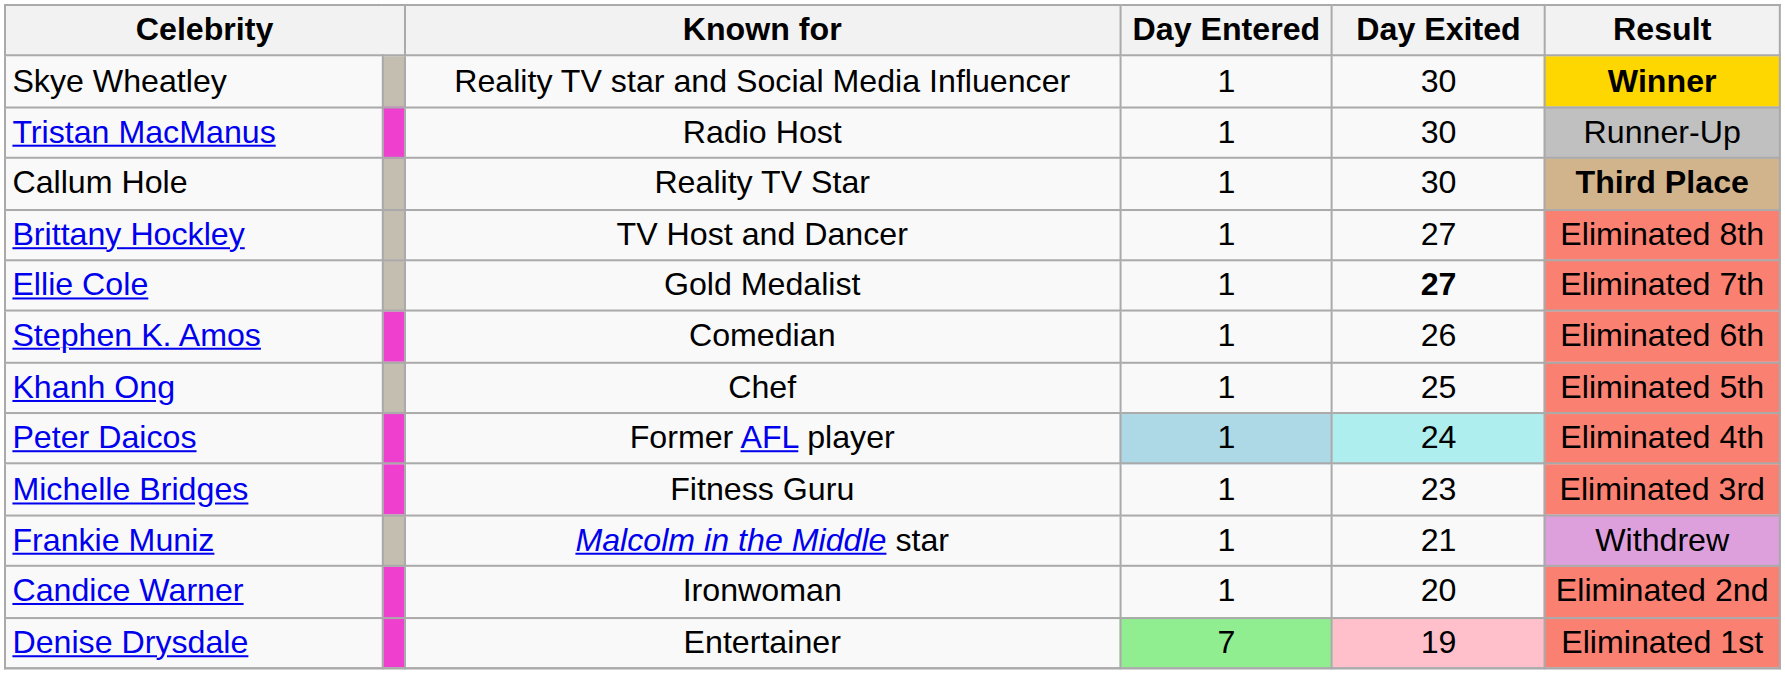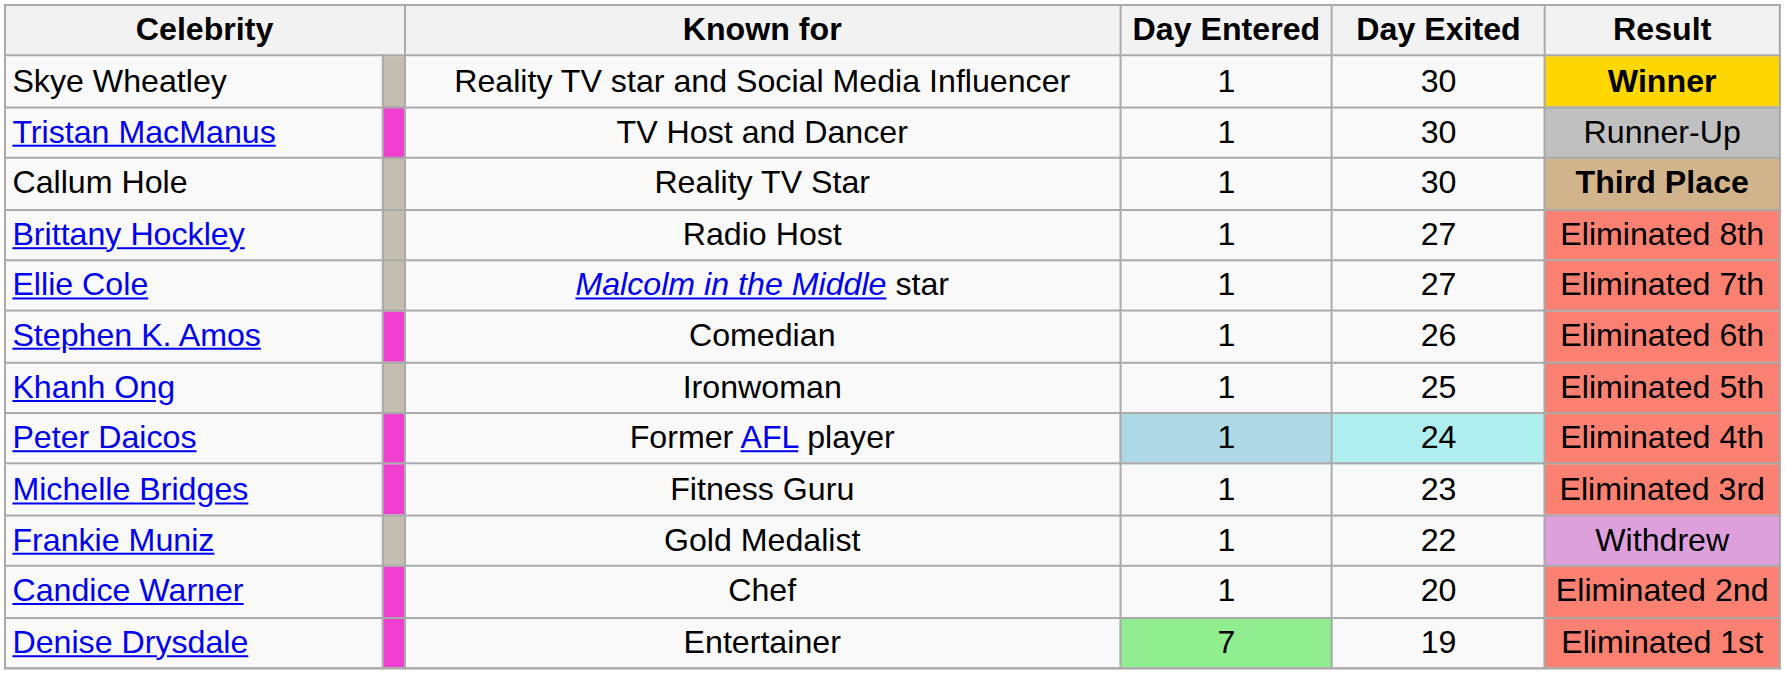(762, 132) Radio Host -> (762, 132) TV Host and Dancer
(762, 234) TV Host and Dancer -> (762, 234) Radio Host
(762, 285) Gold Medalist -> (762, 285) Malcolm in the Middle star
(1439, 285) bold -> (1439, 285) normal
(762, 387) Chef -> (762, 387) Ironwoman
(762, 540) Malcolm in the Middle star -> (762, 540) Gold Medalist
(1439, 540) 21 -> (1439, 540) 22
(762, 591) Ironwoman -> (762, 591) Chef
(1439, 642) pink background -> (1439, 642) no background
